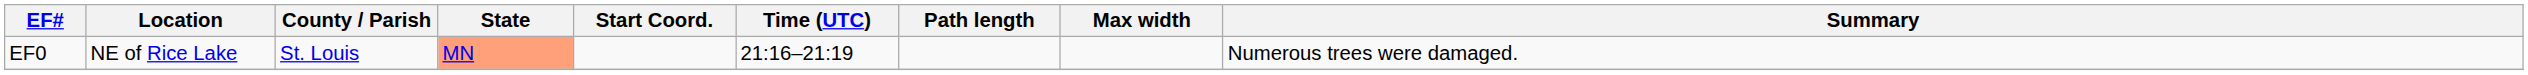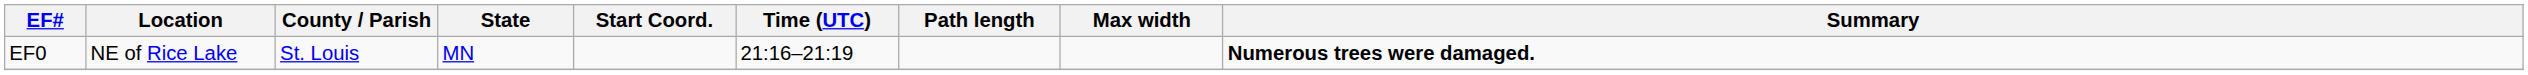(458, 52) lightsalmon background -> (458, 52) no background
(1373, 52) normal -> (1381, 52) bold
